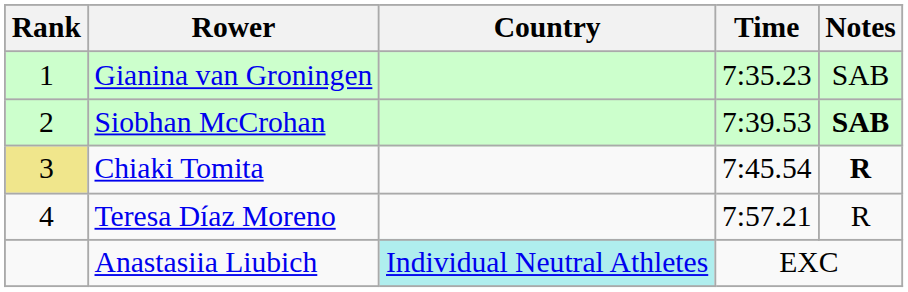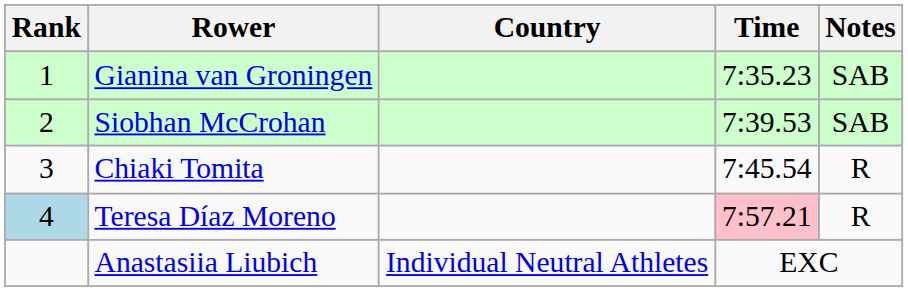(861, 121) bold -> (861, 121) normal
(46, 168) khaki background -> (46, 168) no background
(861, 168) bold -> (861, 168) normal
(46, 215) no background -> (46, 215) lightblue background
(767, 215) no background -> (767, 215) pink background
(547, 262) paleturquoise background -> (547, 262) no background
